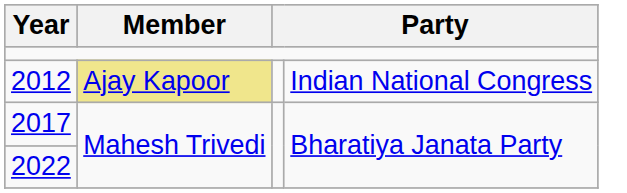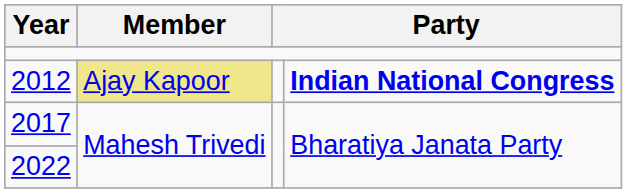(441, 80) normal -> (452, 80) bold
